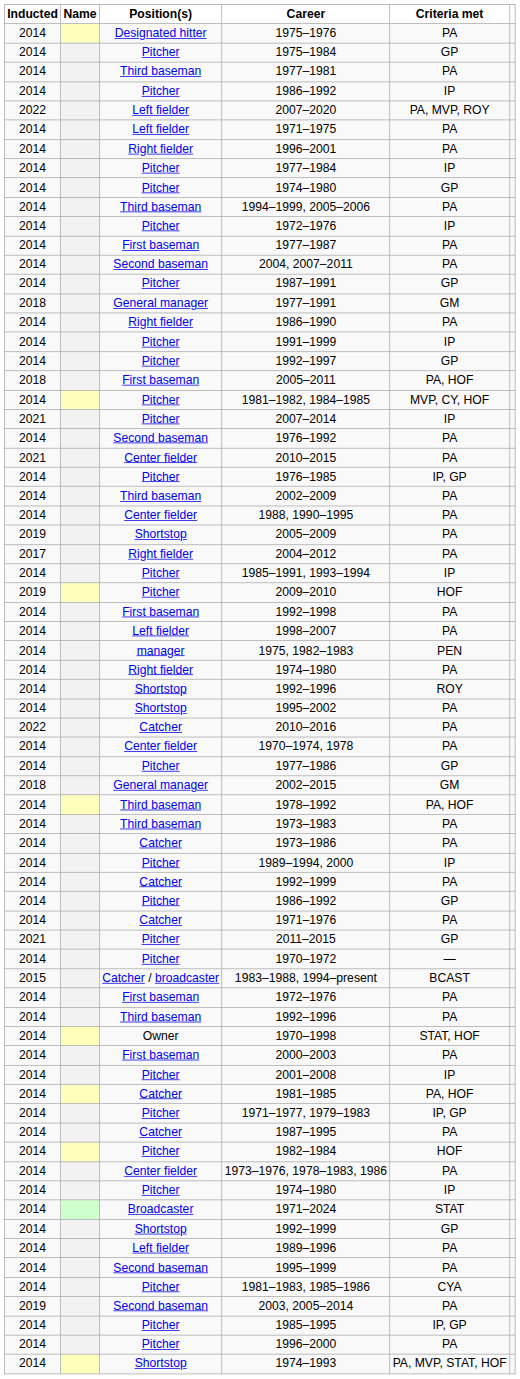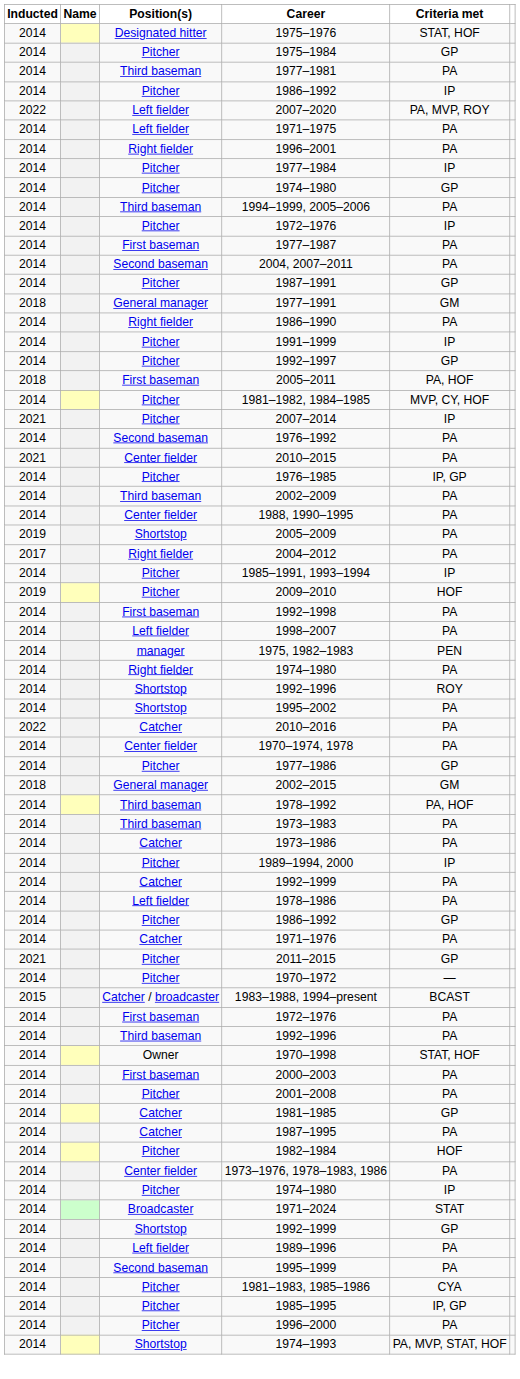(450, 33) PA -> (450, 33) STAT, HOF
+ row: (161, 901)
(450, 1074) IP -> (450, 1094) PA
(450, 1094) PA, HOF -> (450, 1113) GP
- row: (161, 1113)
- row: (161, 1306)
